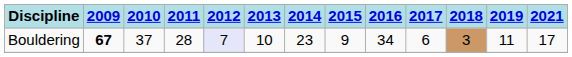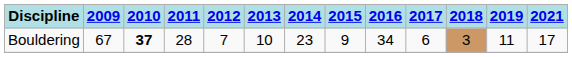(104, 40) bold -> (104, 40) normal
(144, 40) normal -> (144, 40) bold
(224, 40) lavender background -> (224, 40) no background
